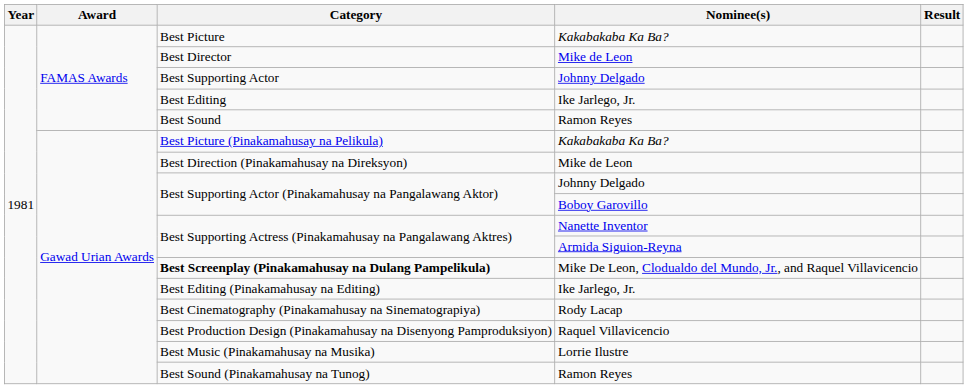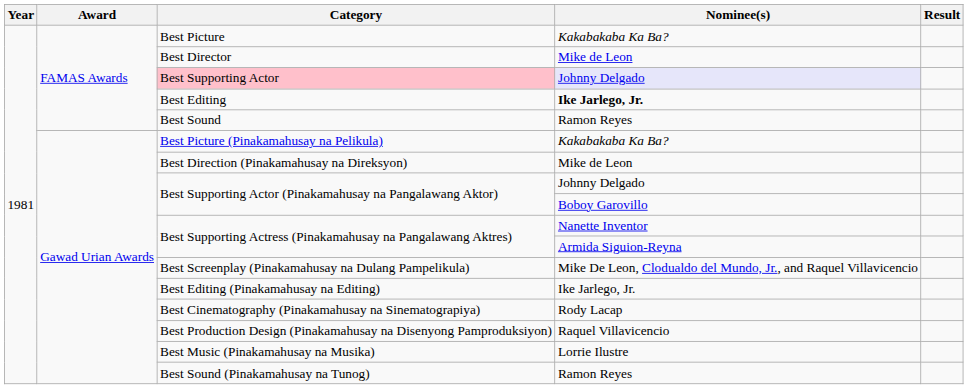(220, 78) no background -> (220, 78) pink background
(601, 78) no background -> (601, 78) lavender background
(597, 99) normal -> (601, 99) bold
(325, 267) bold -> (315, 267) normal
